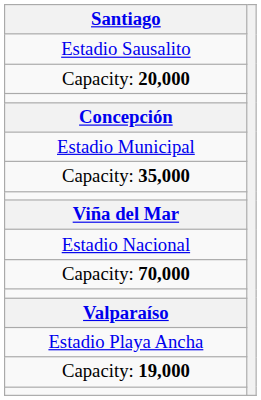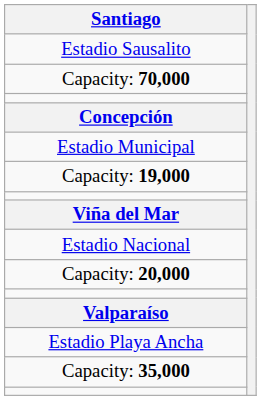(126, 78) Capacity: 20,000 -> (126, 78) Capacity: 70,000
(126, 176) Capacity: 35,000 -> (126, 176) Capacity: 19,000
(126, 274) Capacity: 70,000 -> (126, 274) Capacity: 20,000
(126, 371) Capacity: 19,000 -> (126, 371) Capacity: 35,000
